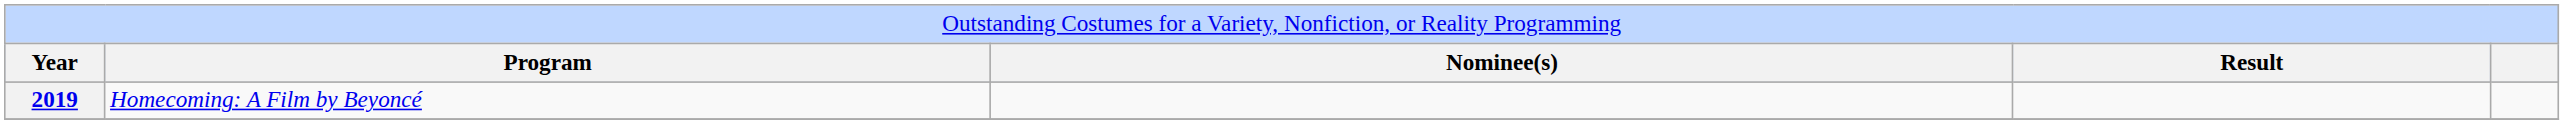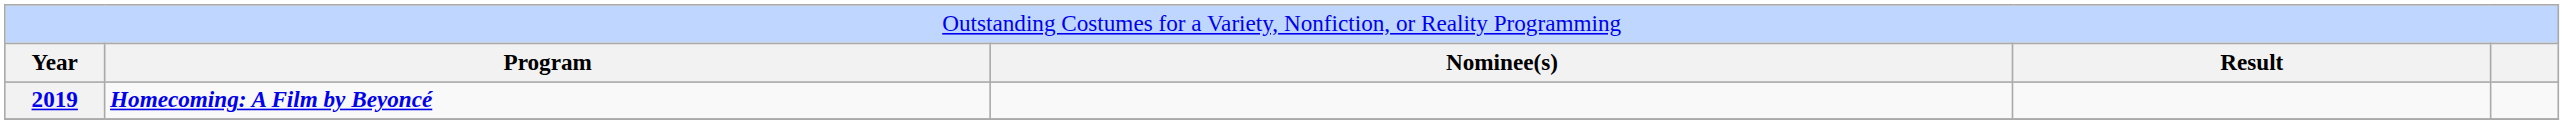(266, 100) normal -> (271, 100) bold
